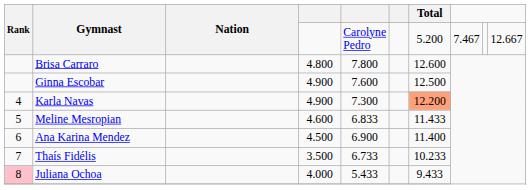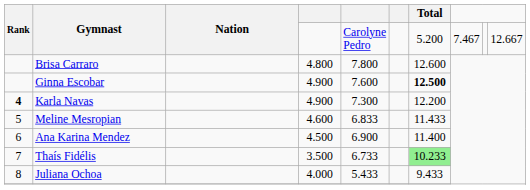(430, 82) normal -> (430, 82) bold
(18, 100) normal -> (18, 100) bold
(430, 100) lightsalmon background -> (430, 100) no background
(430, 156) no background -> (430, 156) lightgreen background
(18, 175) pink background -> (18, 175) no background
